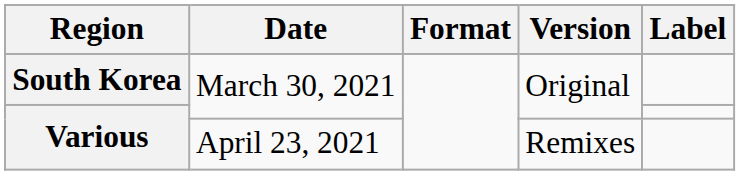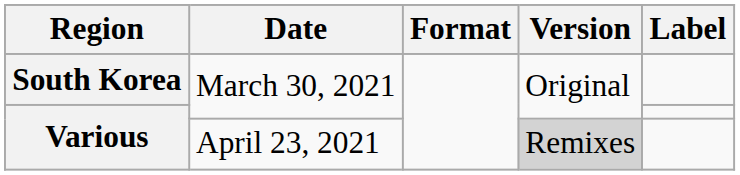(580, 143) no background -> (580, 143) lightgrey background
